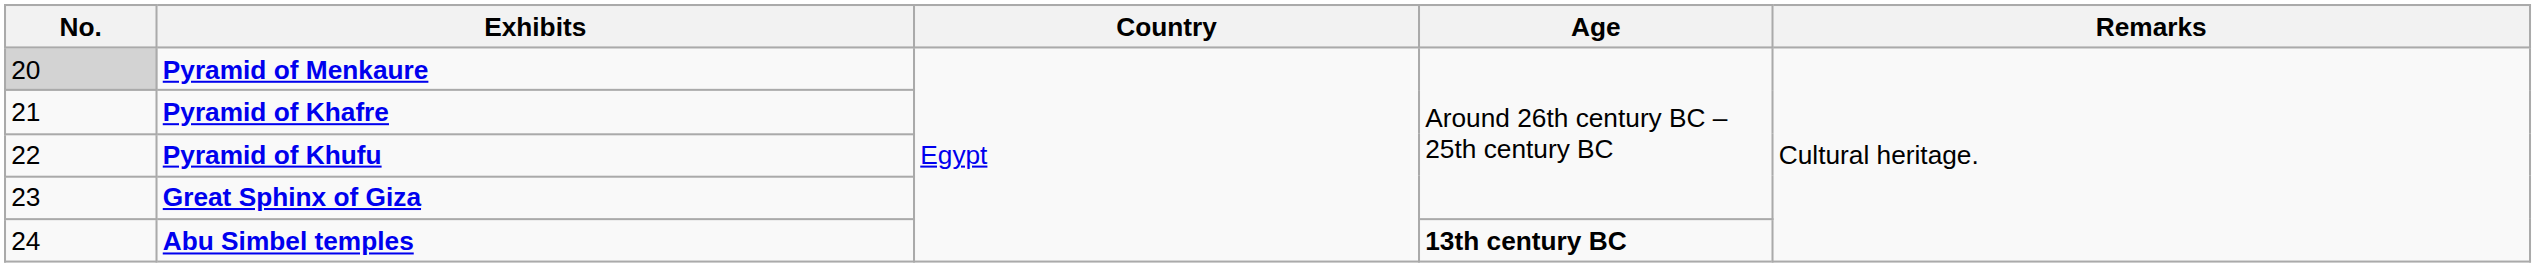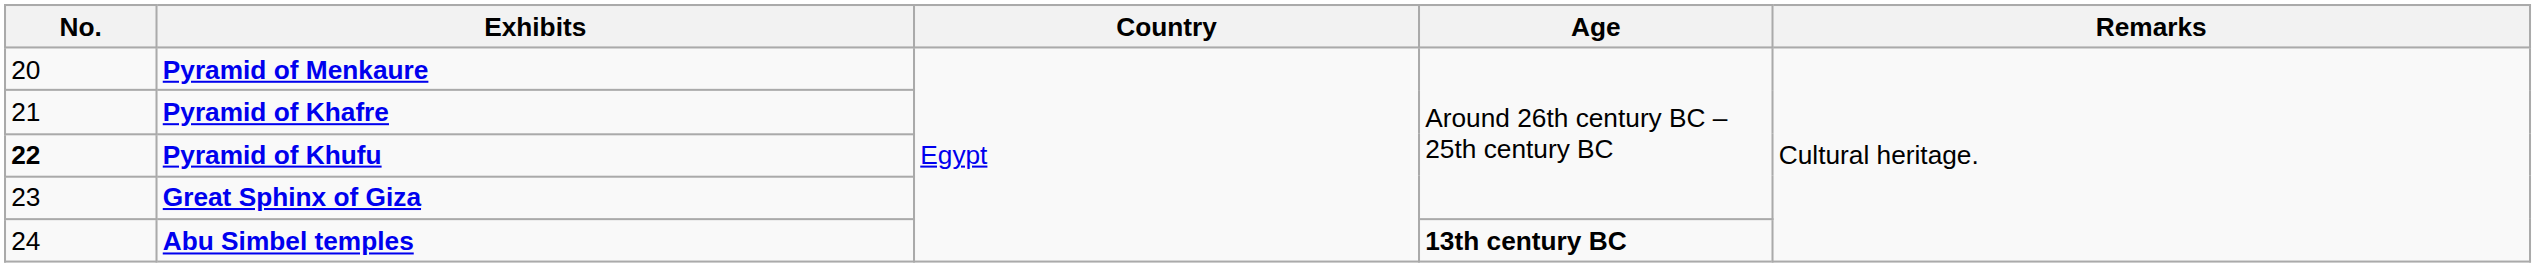(26, 69) lightgrey background -> (26, 69) no background
(26, 155) normal -> (26, 155) bold
